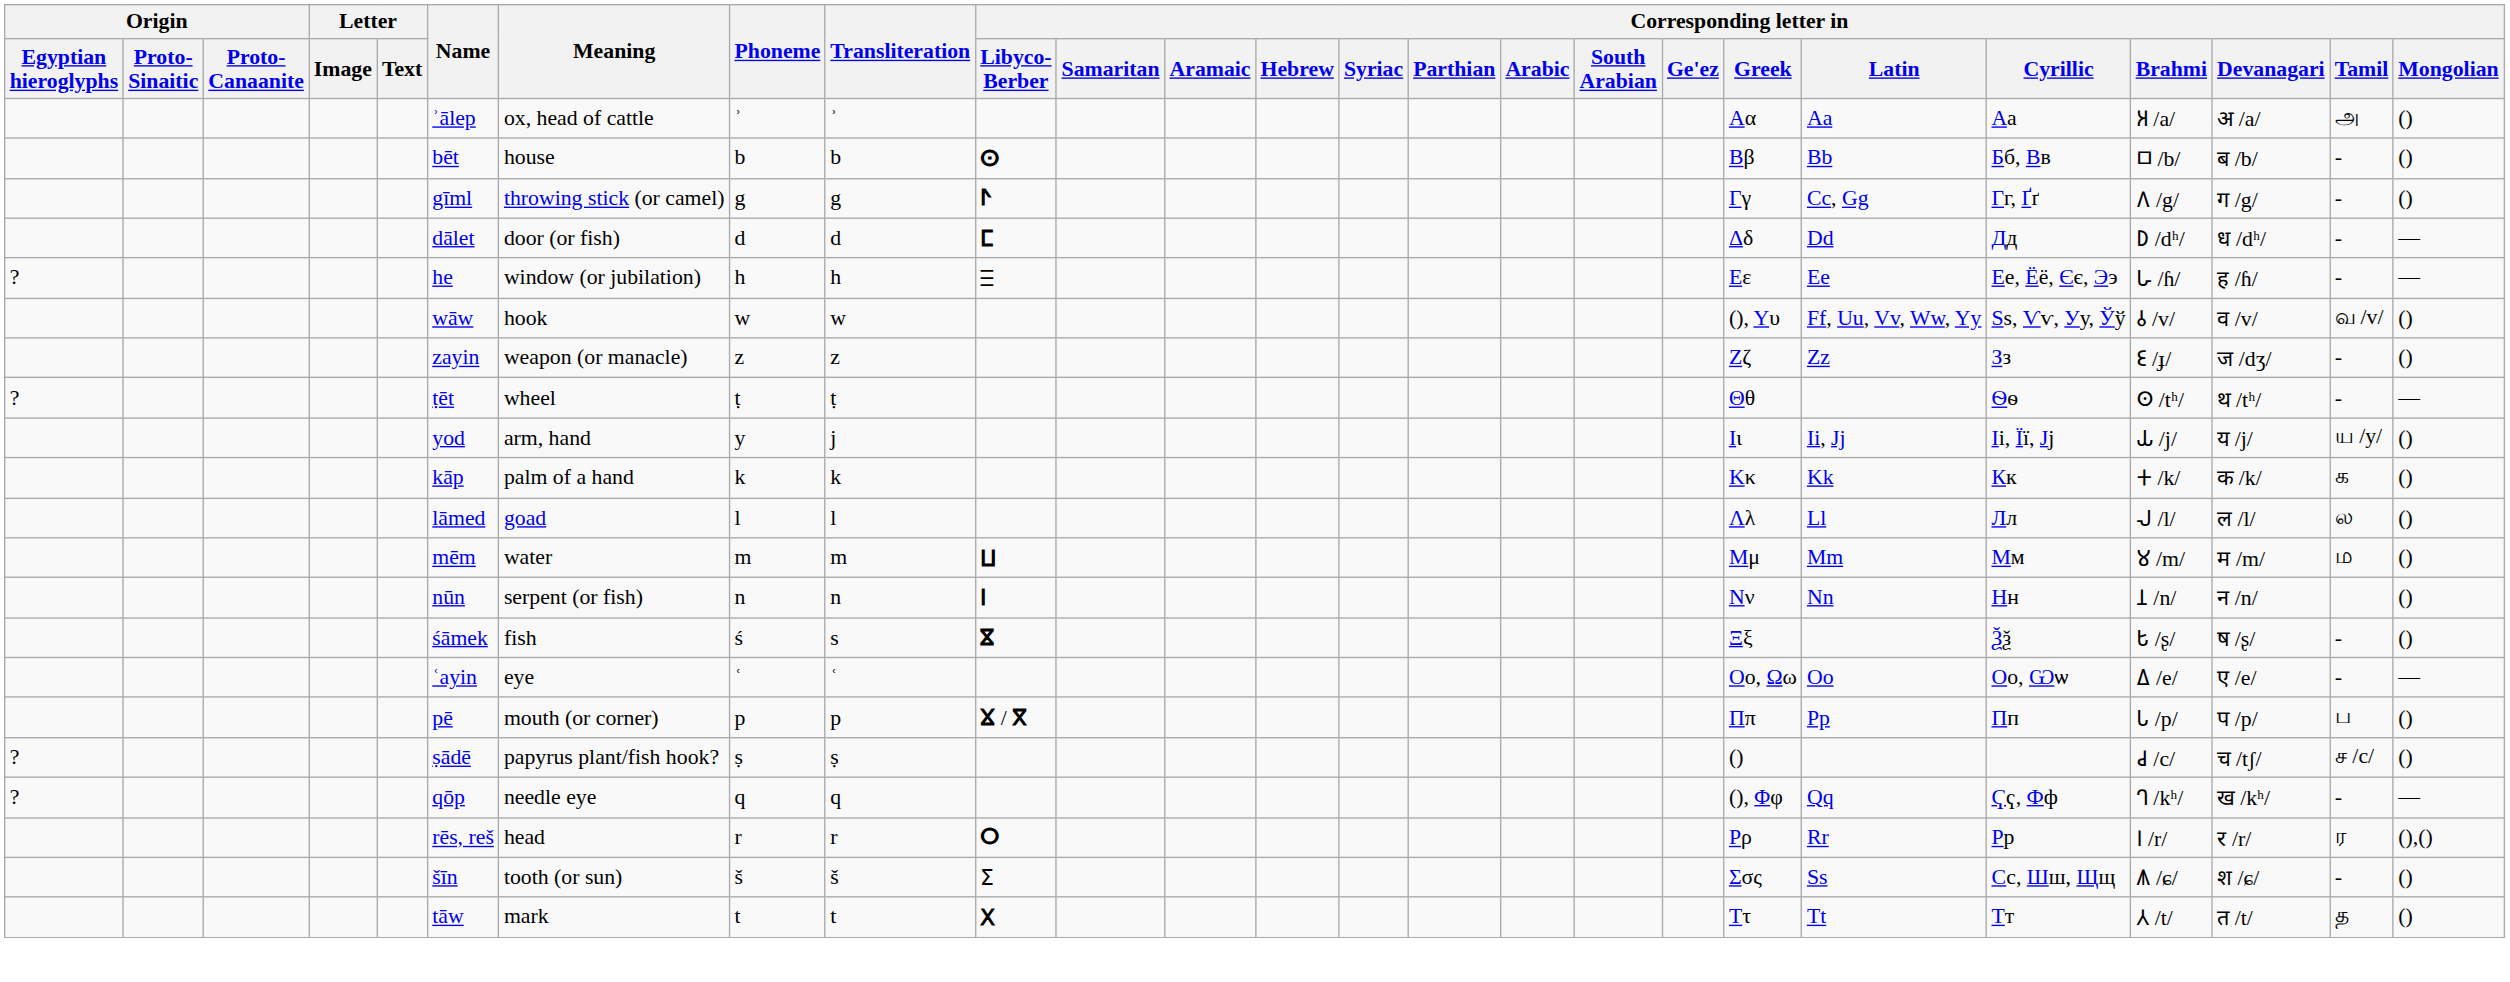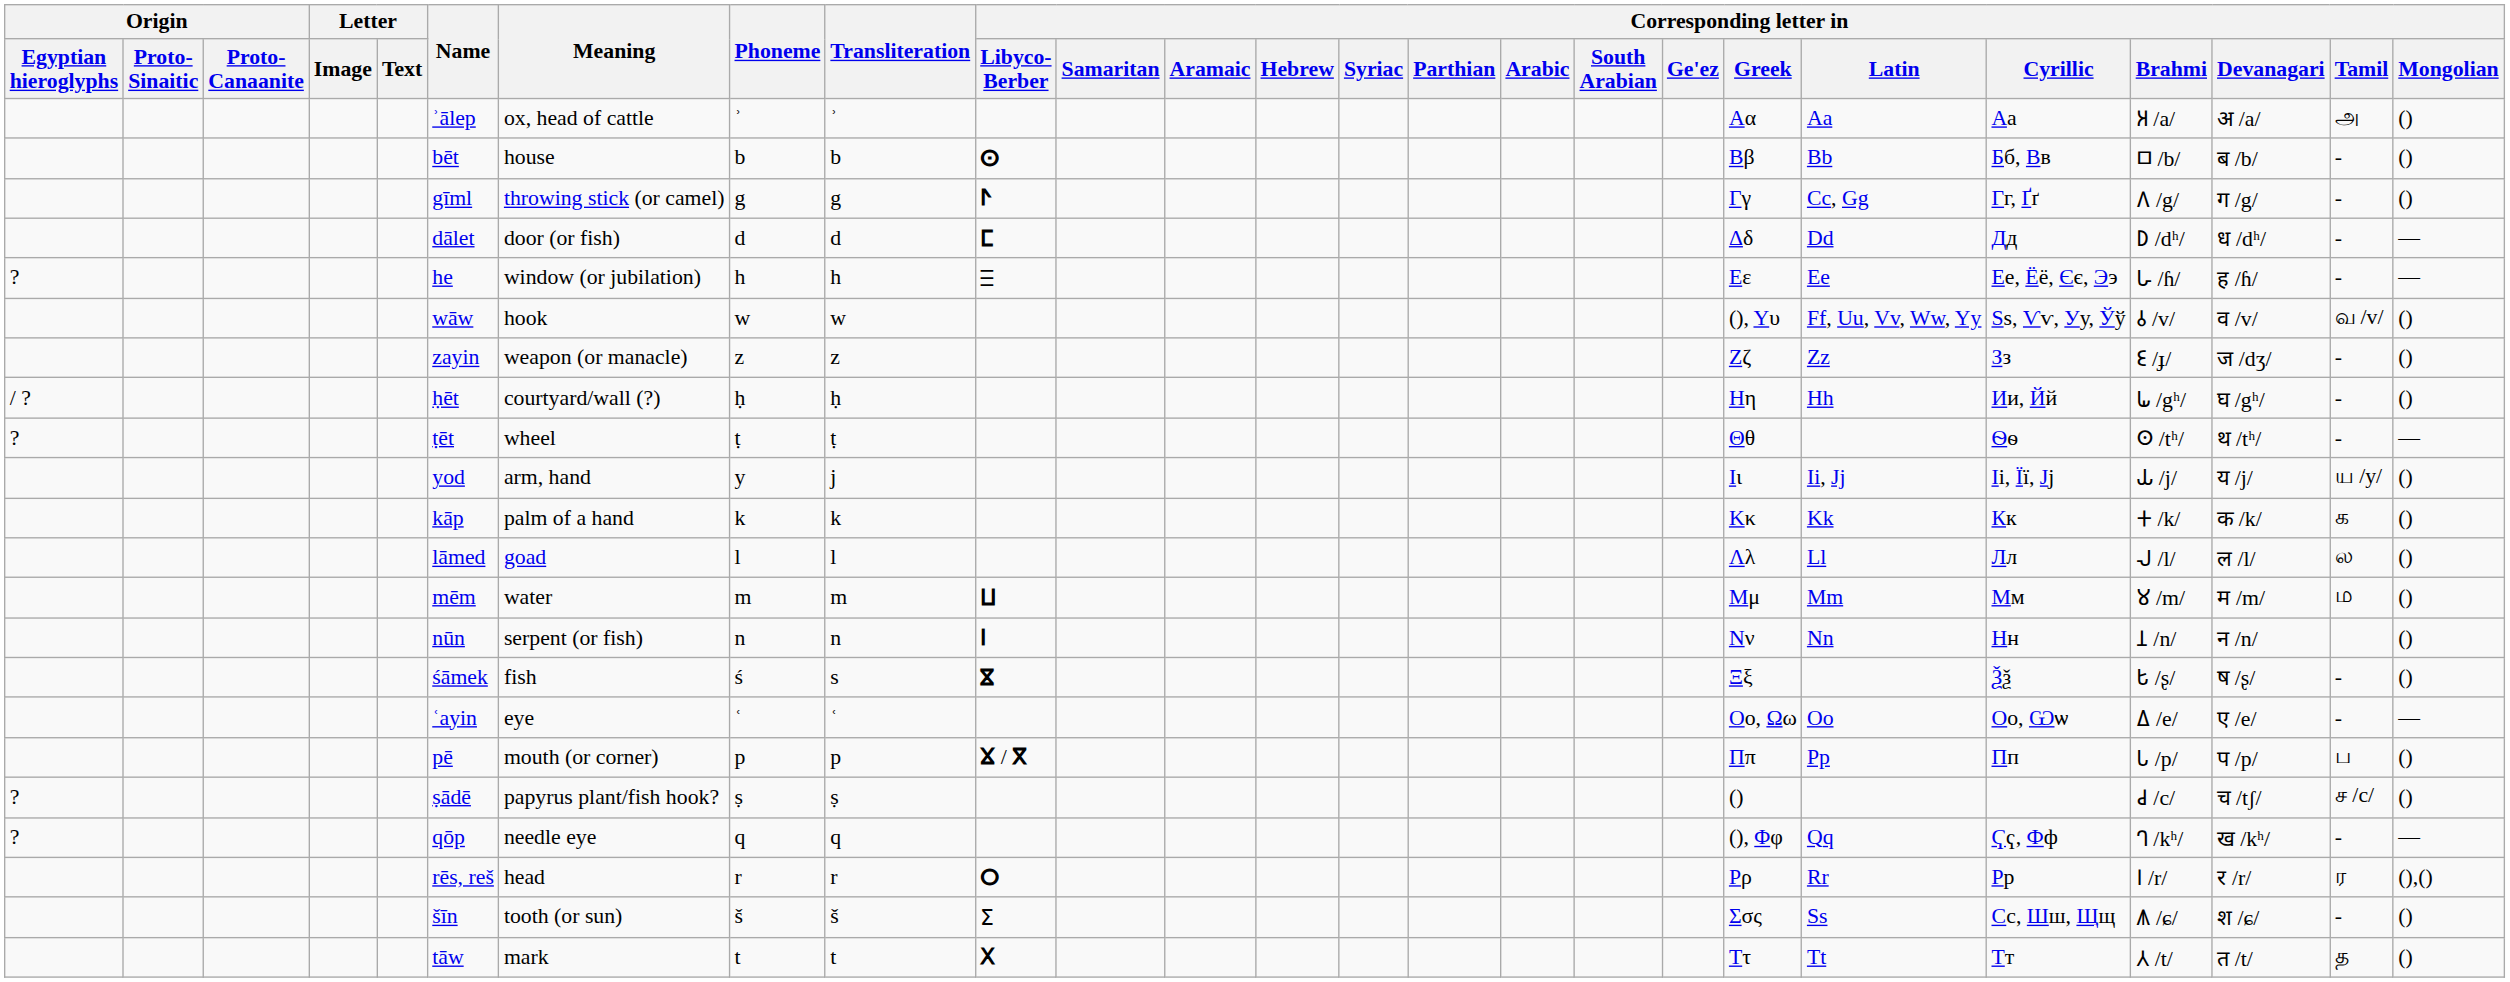+ row: (20, 397)
